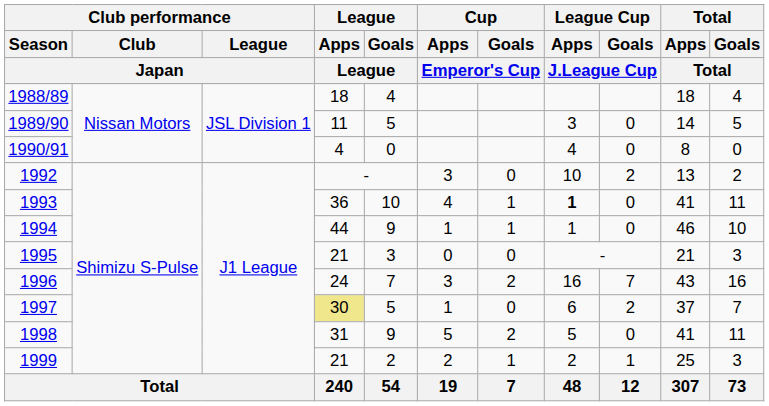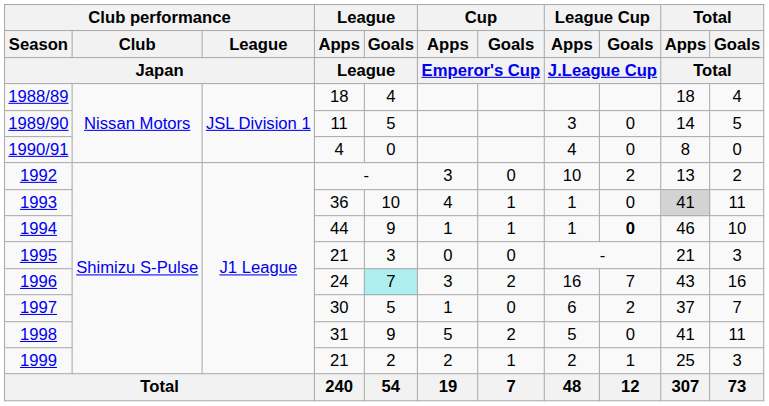(572, 202) bold -> (572, 202) normal
(685, 202) no background -> (685, 202) lightgrey background
(630, 228) normal -> (630, 228) bold
(391, 281) no background -> (391, 281) paleturquoise background
(339, 307) khaki background -> (339, 307) no background
